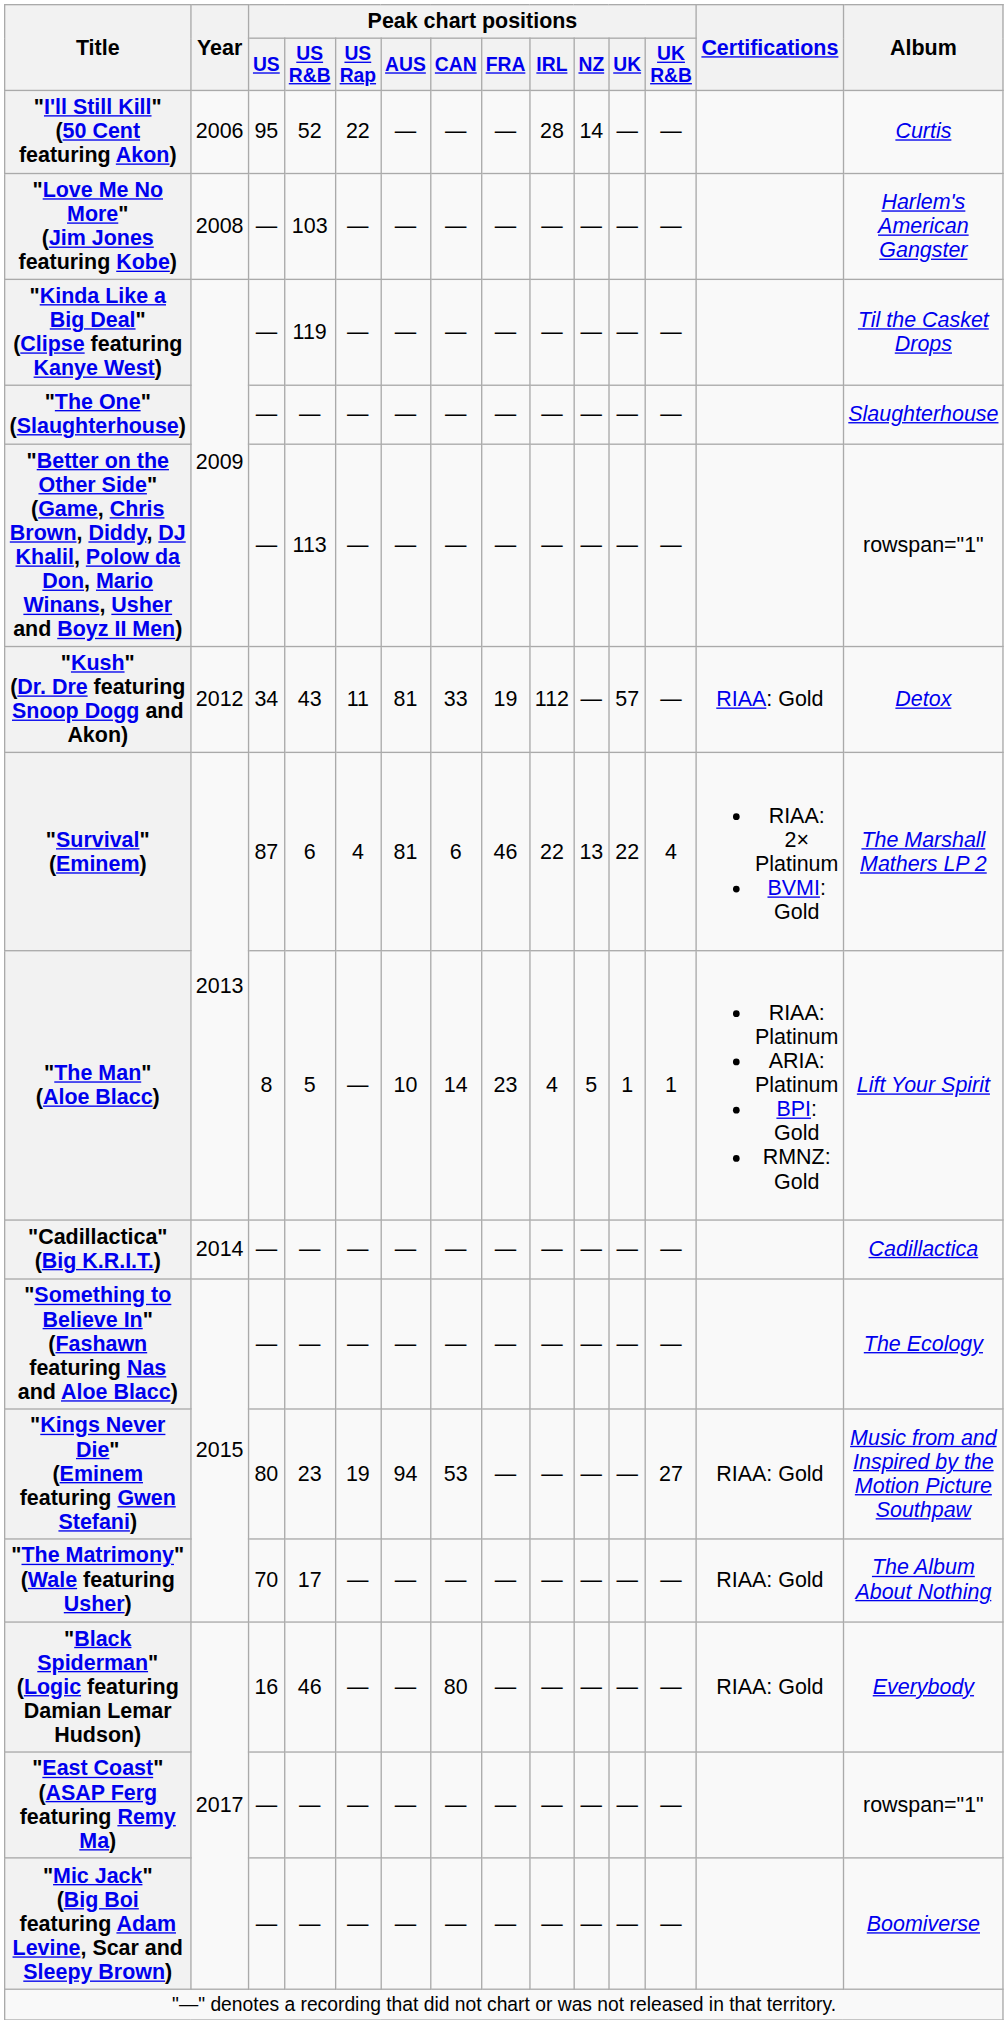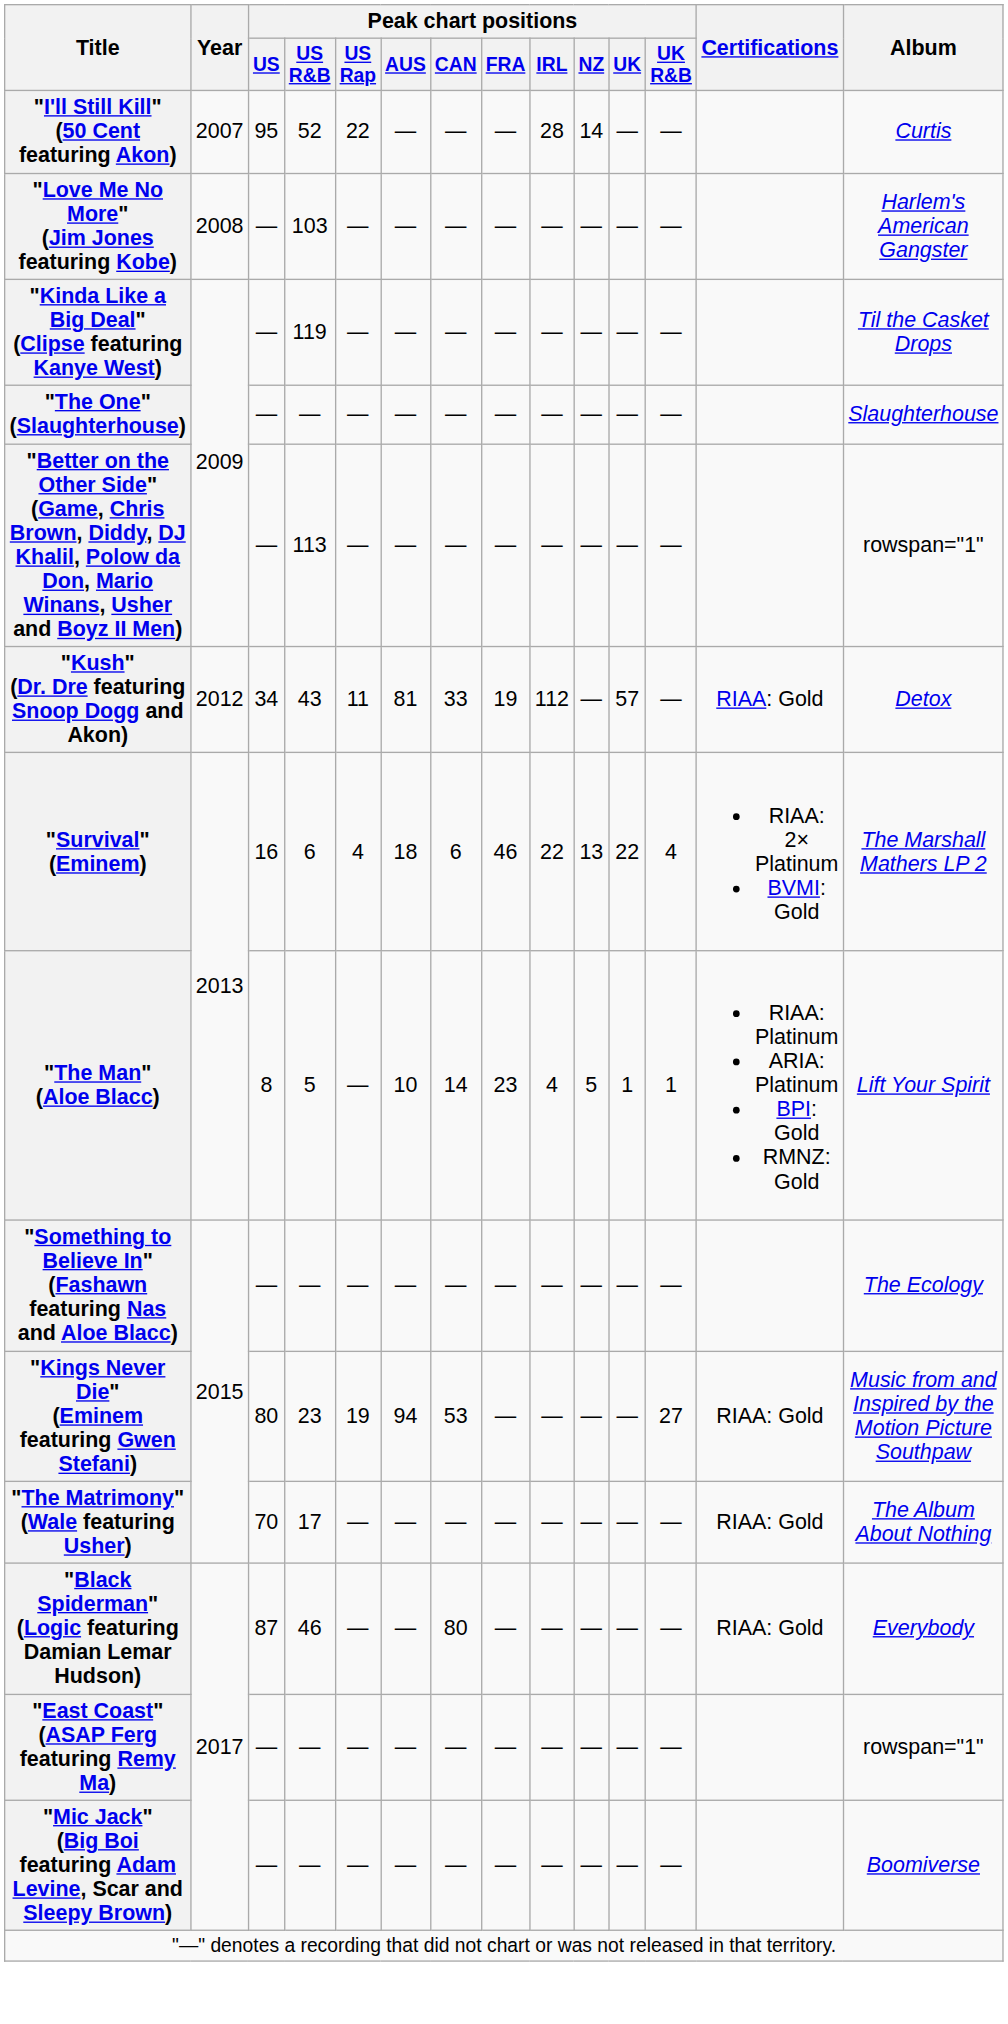(220, 131) 2006 -> (220, 131) 2007
(266, 851) 87 -> (266, 851) 16
(405, 851) 81 -> (405, 851) 18
- row: (98, 1249)
(266, 1686) 16 -> (266, 1628) 87
